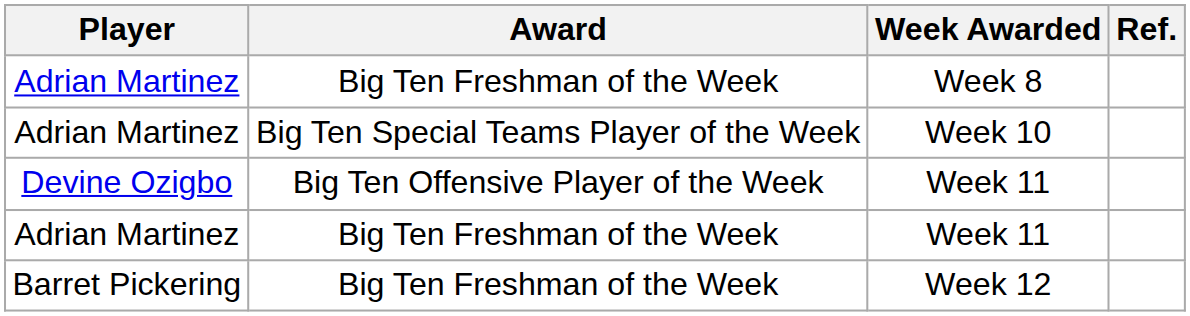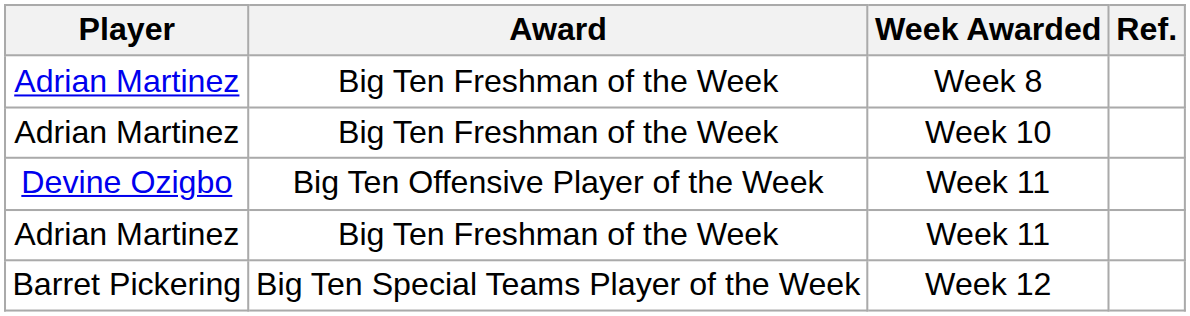(558, 132) Big Ten Special Teams Player of the Week -> (558, 132) Big Ten Freshman of the Week
(558, 285) Big Ten Freshman of the Week -> (558, 285) Big Ten Special Teams Player of the Week
